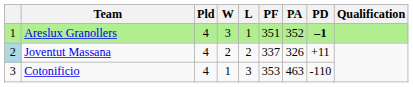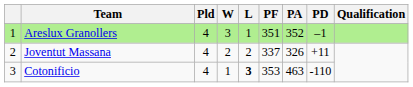(320, 33) bold -> (320, 33) normal
(13, 52) lightblue background -> (13, 52) no background
(249, 71) normal -> (249, 71) bold
